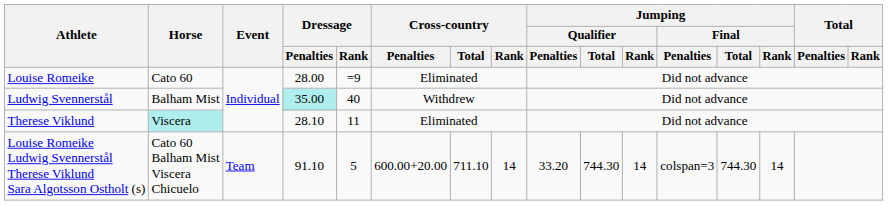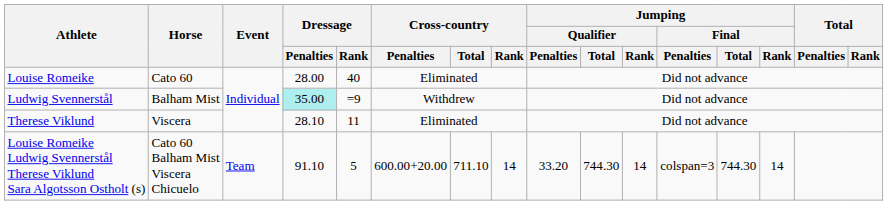(354, 78) =9 -> (354, 78) 40
(354, 99) 40 -> (354, 99) =9
(171, 121) paleturquoise background -> (171, 121) no background
